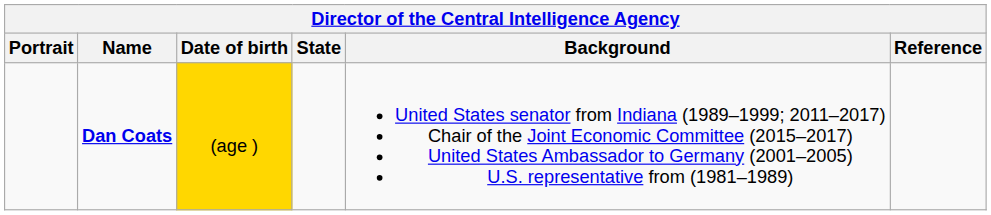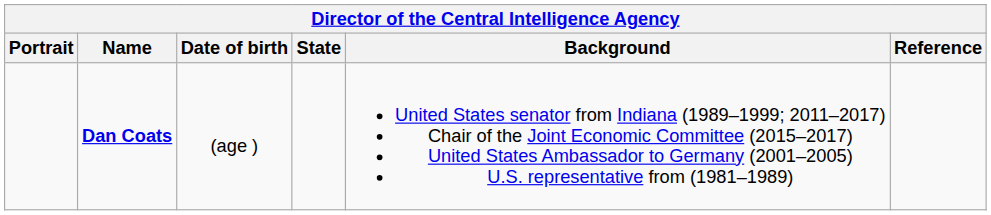(234, 146) gold background -> (234, 146) no background
